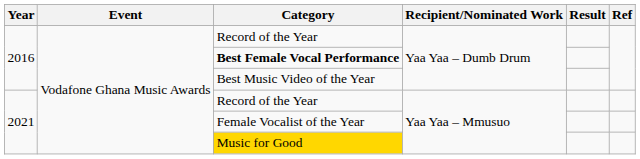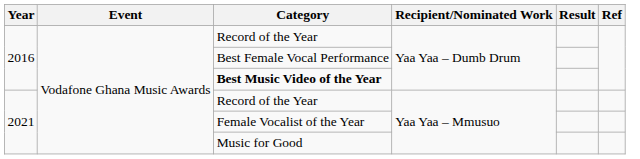(308, 57) bold -> (303, 57) normal
(296, 79) normal -> (299, 79) bold
(260, 143) gold background -> (260, 143) no background
